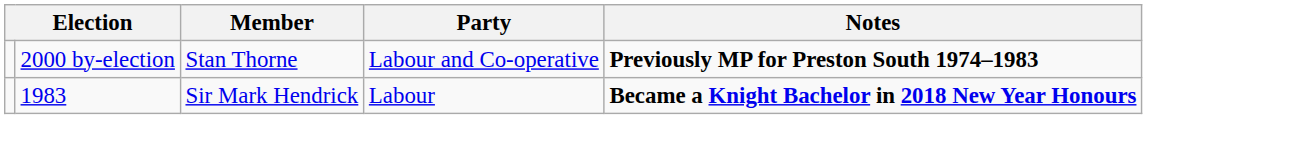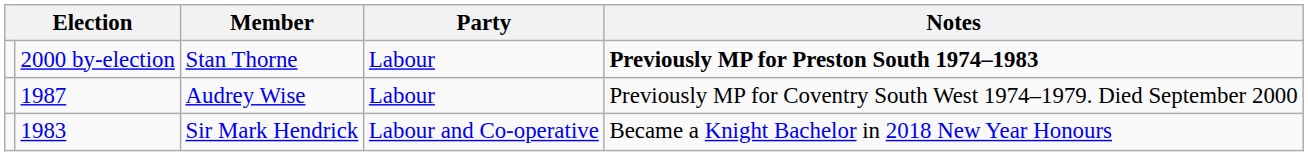(484, 58) Labour and Co-operative -> (402, 58) Labour
+ row: (245, 95)
(402, 95) Labour -> (484, 131) Labour and Co-operative
(873, 95) bold -> (861, 131) normal
